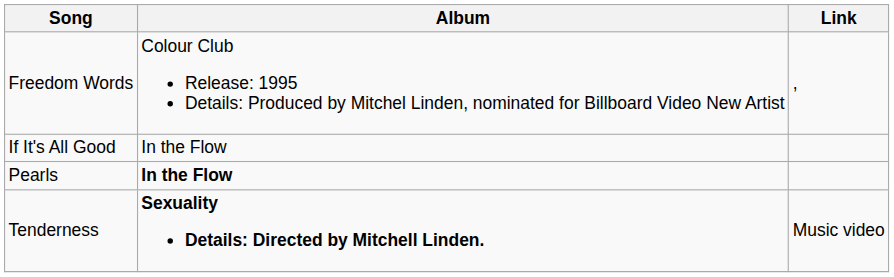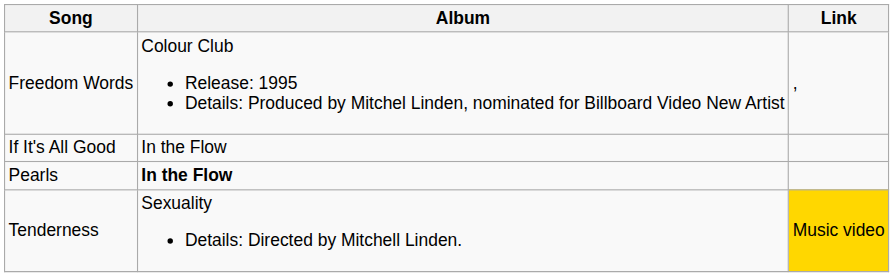(463, 222) bold -> (463, 222) normal
(839, 230) no background -> (839, 230) gold background
